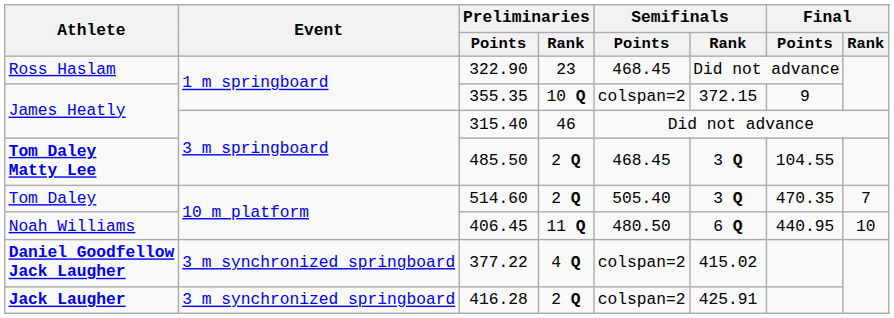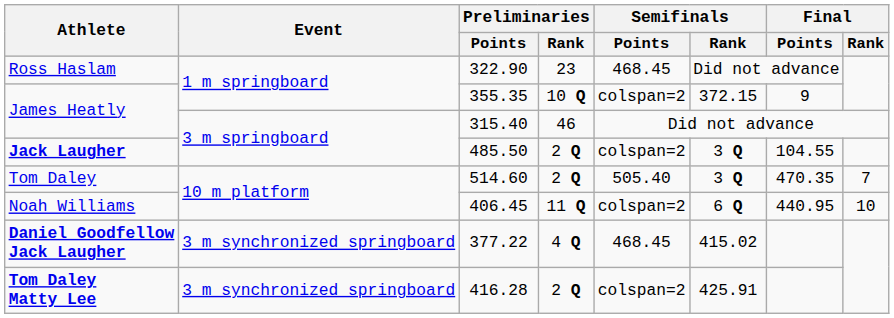(52, 161) Tom Daley Matty Lee -> (67, 152) Jack Laugher
(642, 161) 468.45 -> (642, 152) colspan=2
(642, 226) 480.50 -> (642, 206) colspan=2
(642, 263) colspan=2 -> (642, 243) 468.45
(67, 300) Jack Laugher -> (52, 290) Tom Daley Matty Lee
